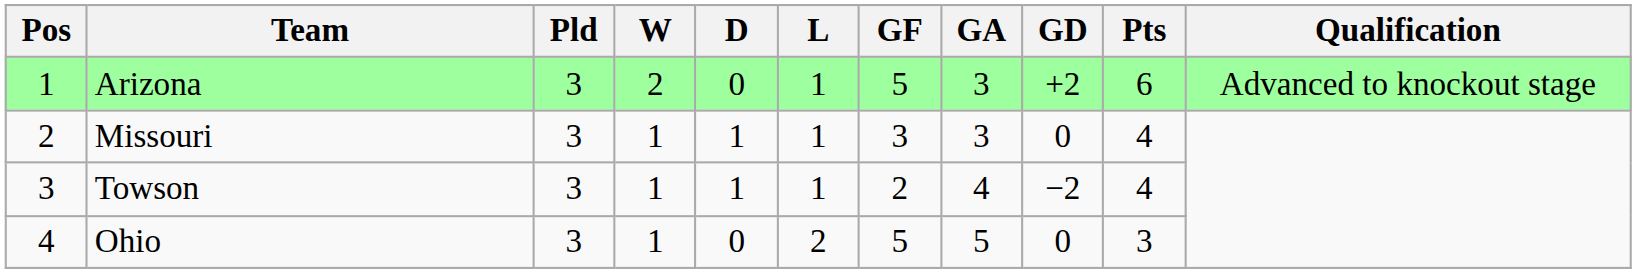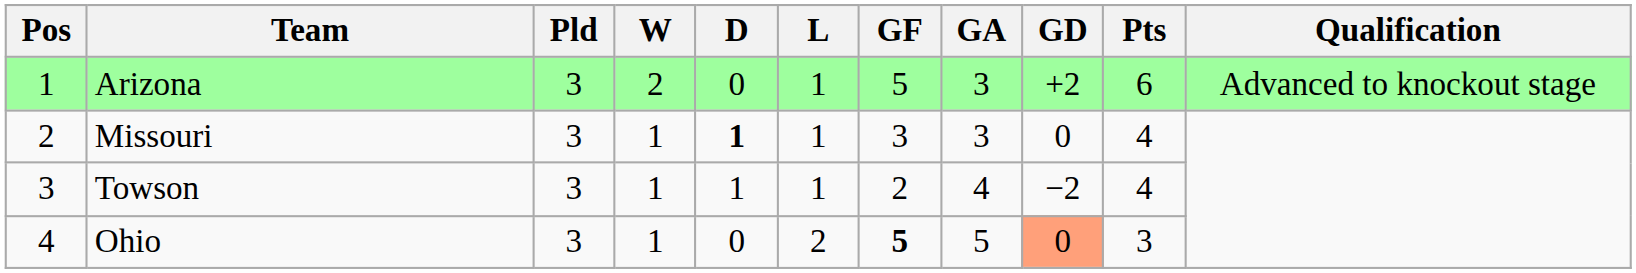(737, 135) normal -> (737, 135) bold
(900, 240) normal -> (900, 240) bold
(1063, 240) no background -> (1063, 240) lightsalmon background
